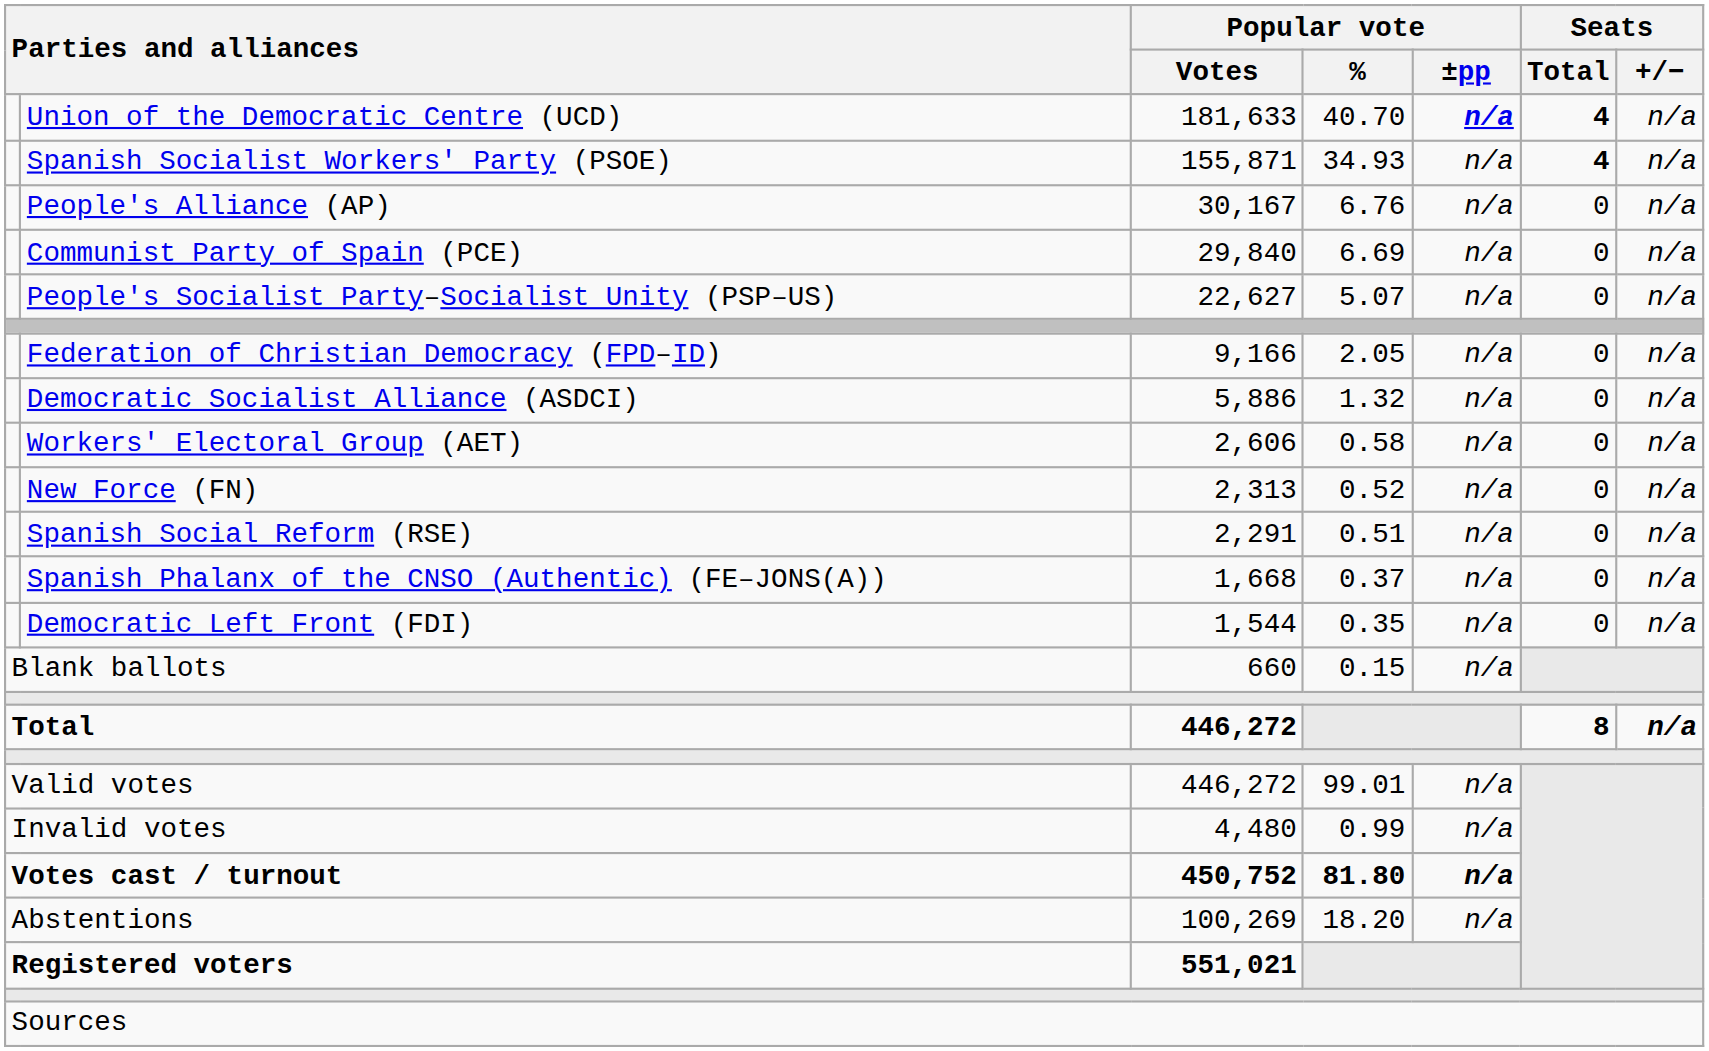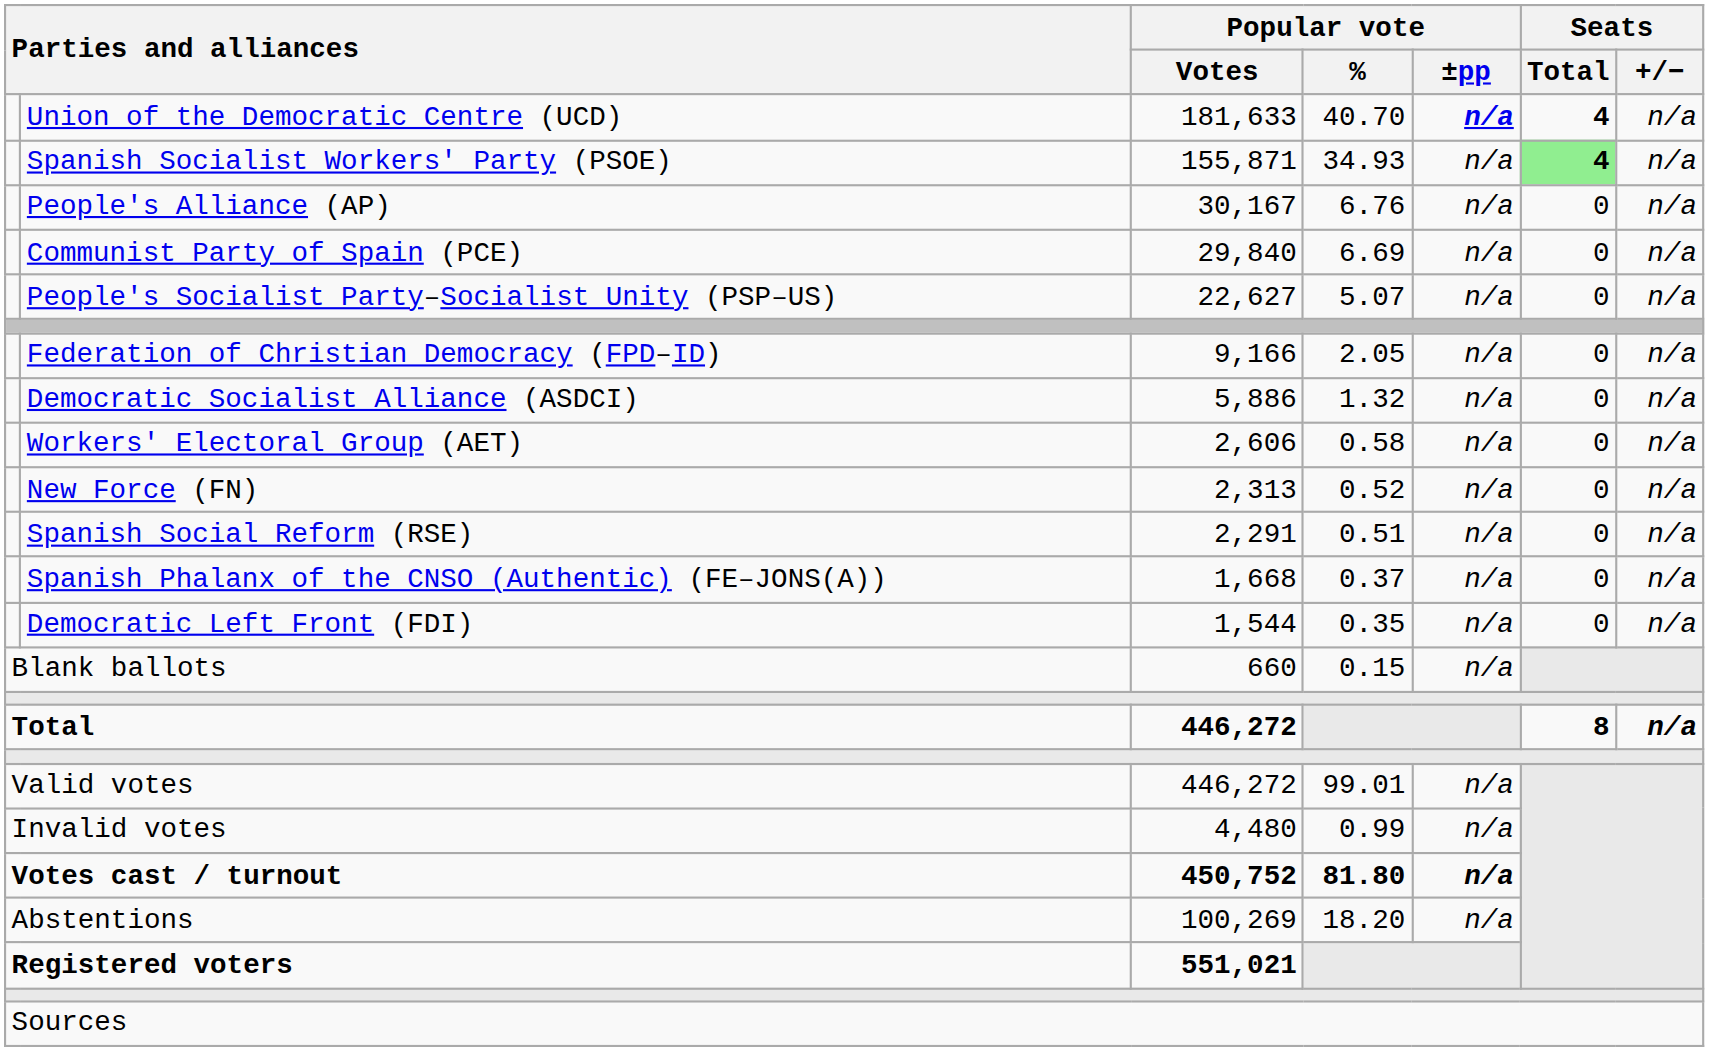(1601, 162) no background -> (1601, 162) lightgreen background
